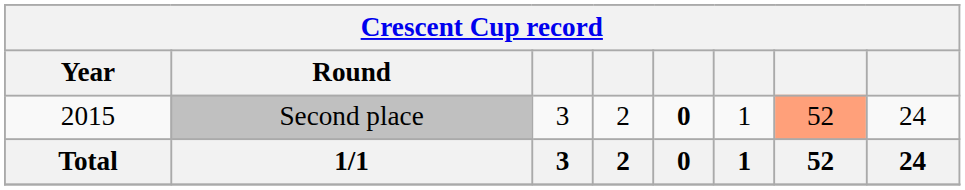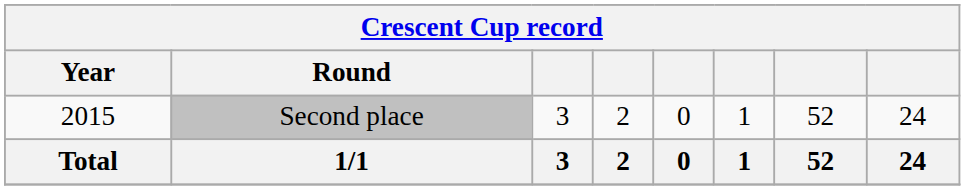(684, 117) bold -> (684, 117) normal
(821, 117) lightsalmon background -> (821, 117) no background
